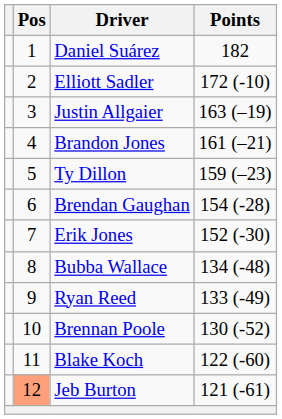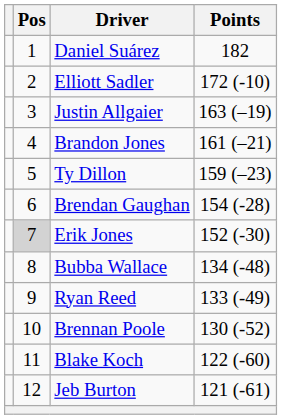(32, 235) no background -> (32, 235) lightgrey background
(32, 390) lightsalmon background -> (32, 390) no background
